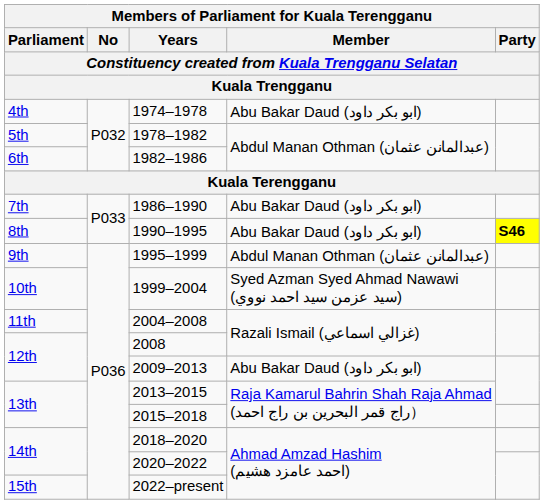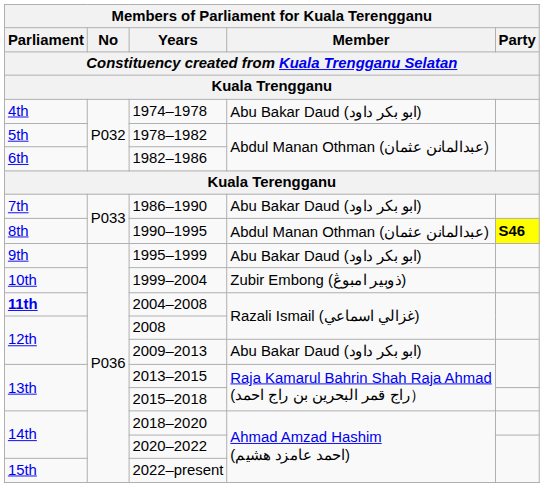(326, 231) Abu Bakar Daud (ابو بكر داود) -> (360, 231) Abdul Manan Othman (عبدالمانن عثمان)
(360, 256) Abdul Manan Othman (عبدالمانن عثمان) -> (326, 256) Abu Bakar Daud (ابو بكر داود)
(344, 288) Syed Azman Syed Ahmad Nawawi (سيد عزمن سيد احمد نووي) -> (318, 280) Zubir Embong (ذوبير امبوڠ)
(22, 320) normal -> (23, 304) bold
